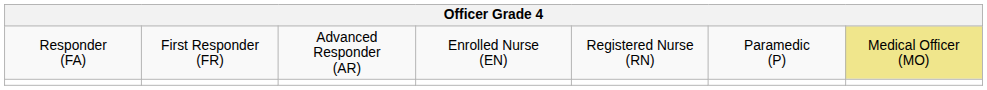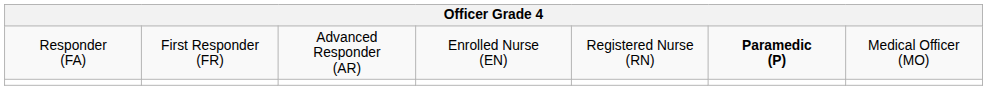(777, 52) normal -> (777, 52) bold
(914, 52) khaki background -> (914, 52) no background
